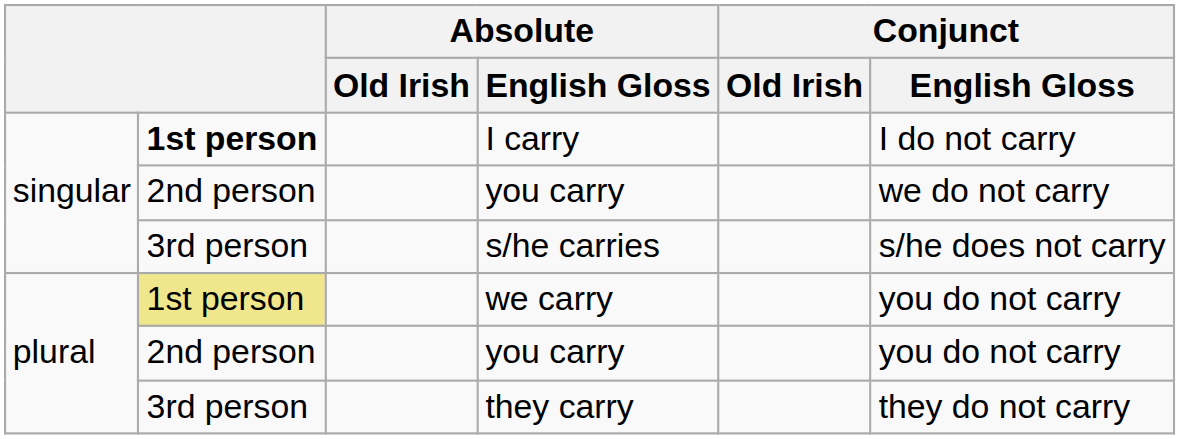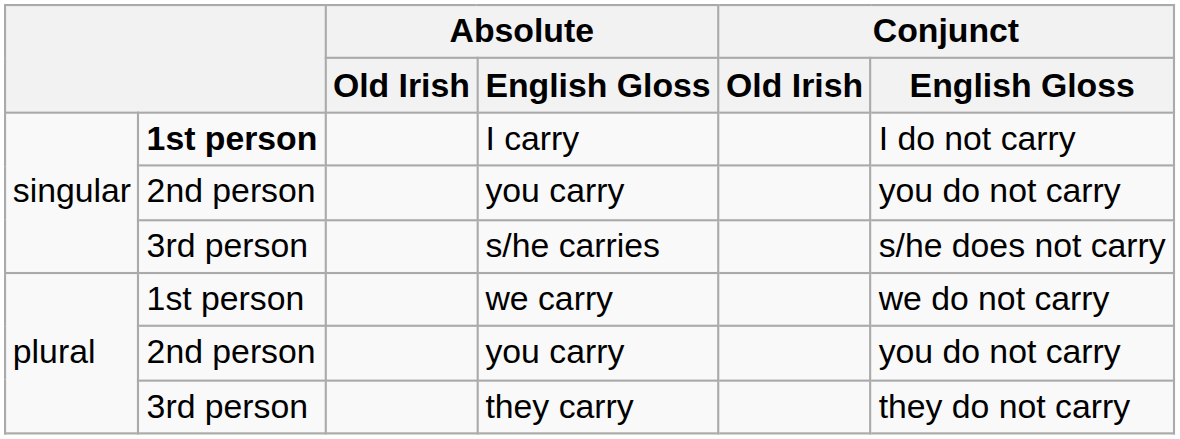(994, 191) we do not carry -> (1000, 191) you do not carry
(225, 298) khaki background -> (225, 298) no background
(1000, 298) you do not carry -> (994, 298) we do not carry
